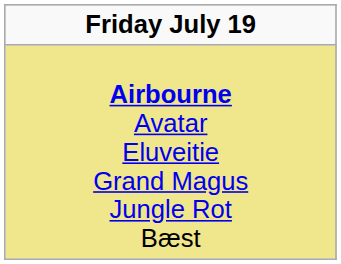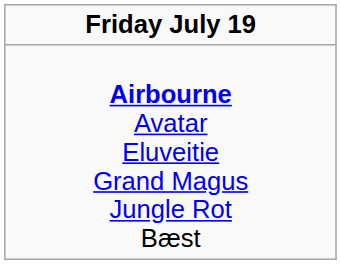(171, 166) khaki background -> (171, 166) no background
